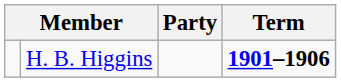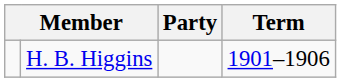(279, 58) bold -> (279, 58) normal
